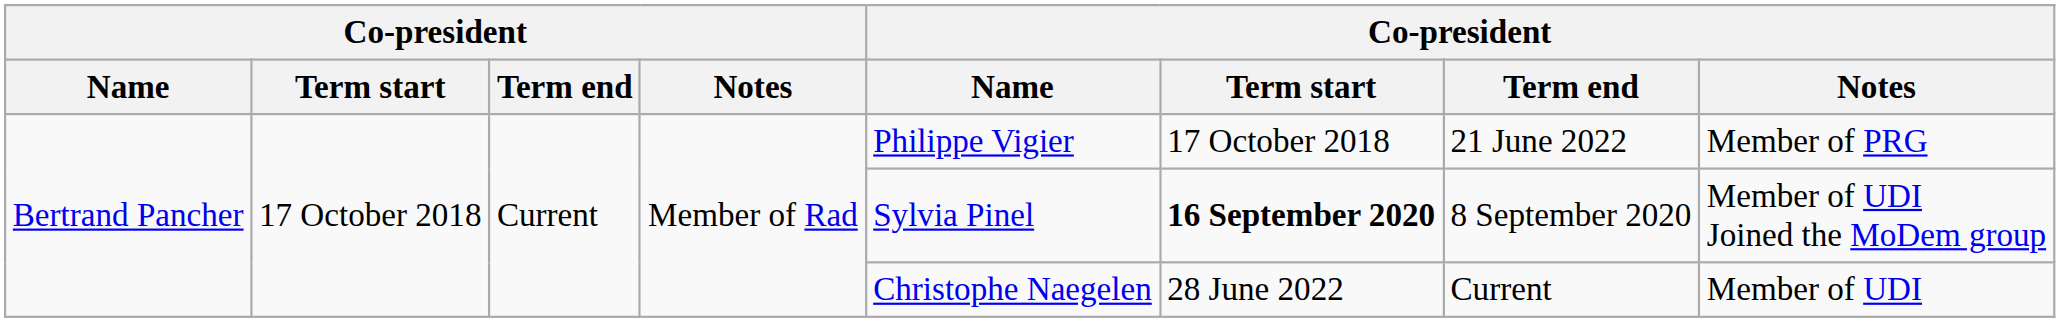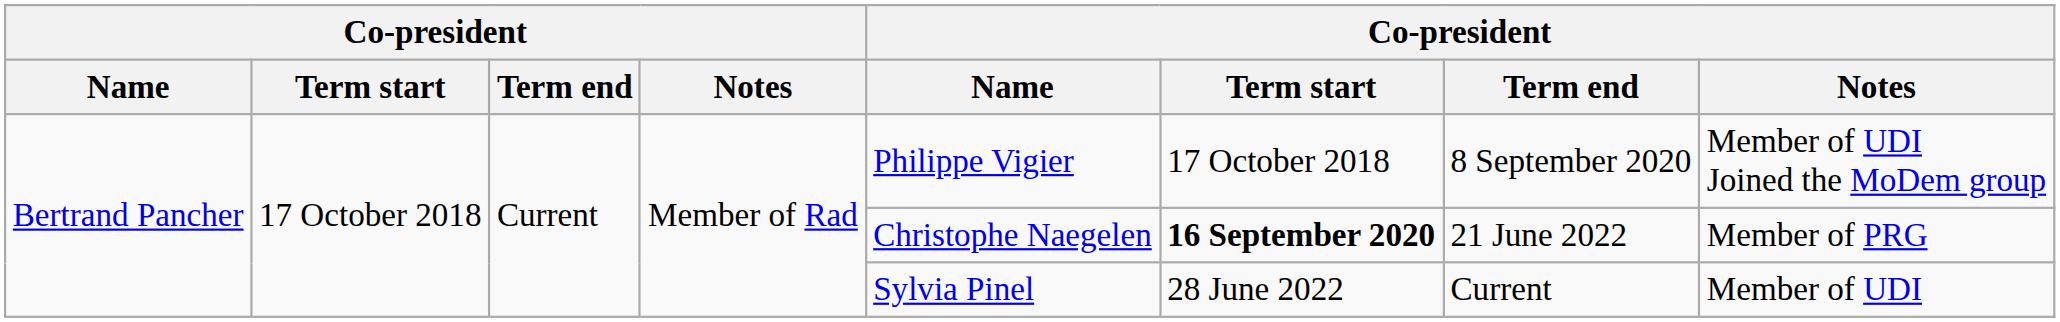(1539, 141) 21 June 2022 -> (1571, 160) 8 September 2020
(1817, 141) Member of PRG -> (1877, 160) Member of UDI Joined the MoDem group
(954, 215) Sylvia Pinel -> (1012, 235) Christophe Naegelen
(1571, 215) 8 September 2020 -> (1539, 235) 21 June 2022
(1877, 215) Member of UDI Joined the MoDem group -> (1817, 235) Member of PRG
(1012, 289) Christophe Naegelen -> (954, 289) Sylvia Pinel
